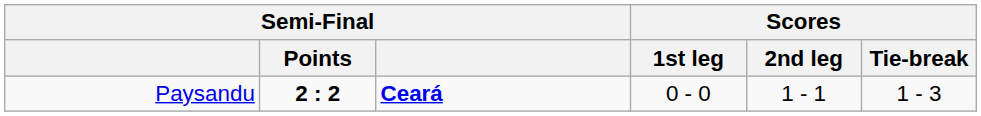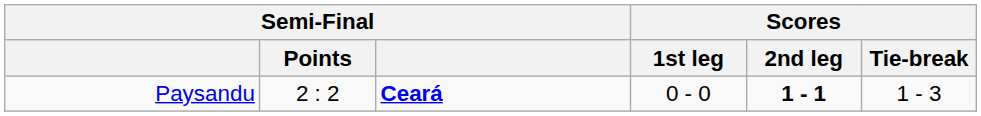(318, 93) bold -> (318, 93) normal
(804, 93) normal -> (804, 93) bold
